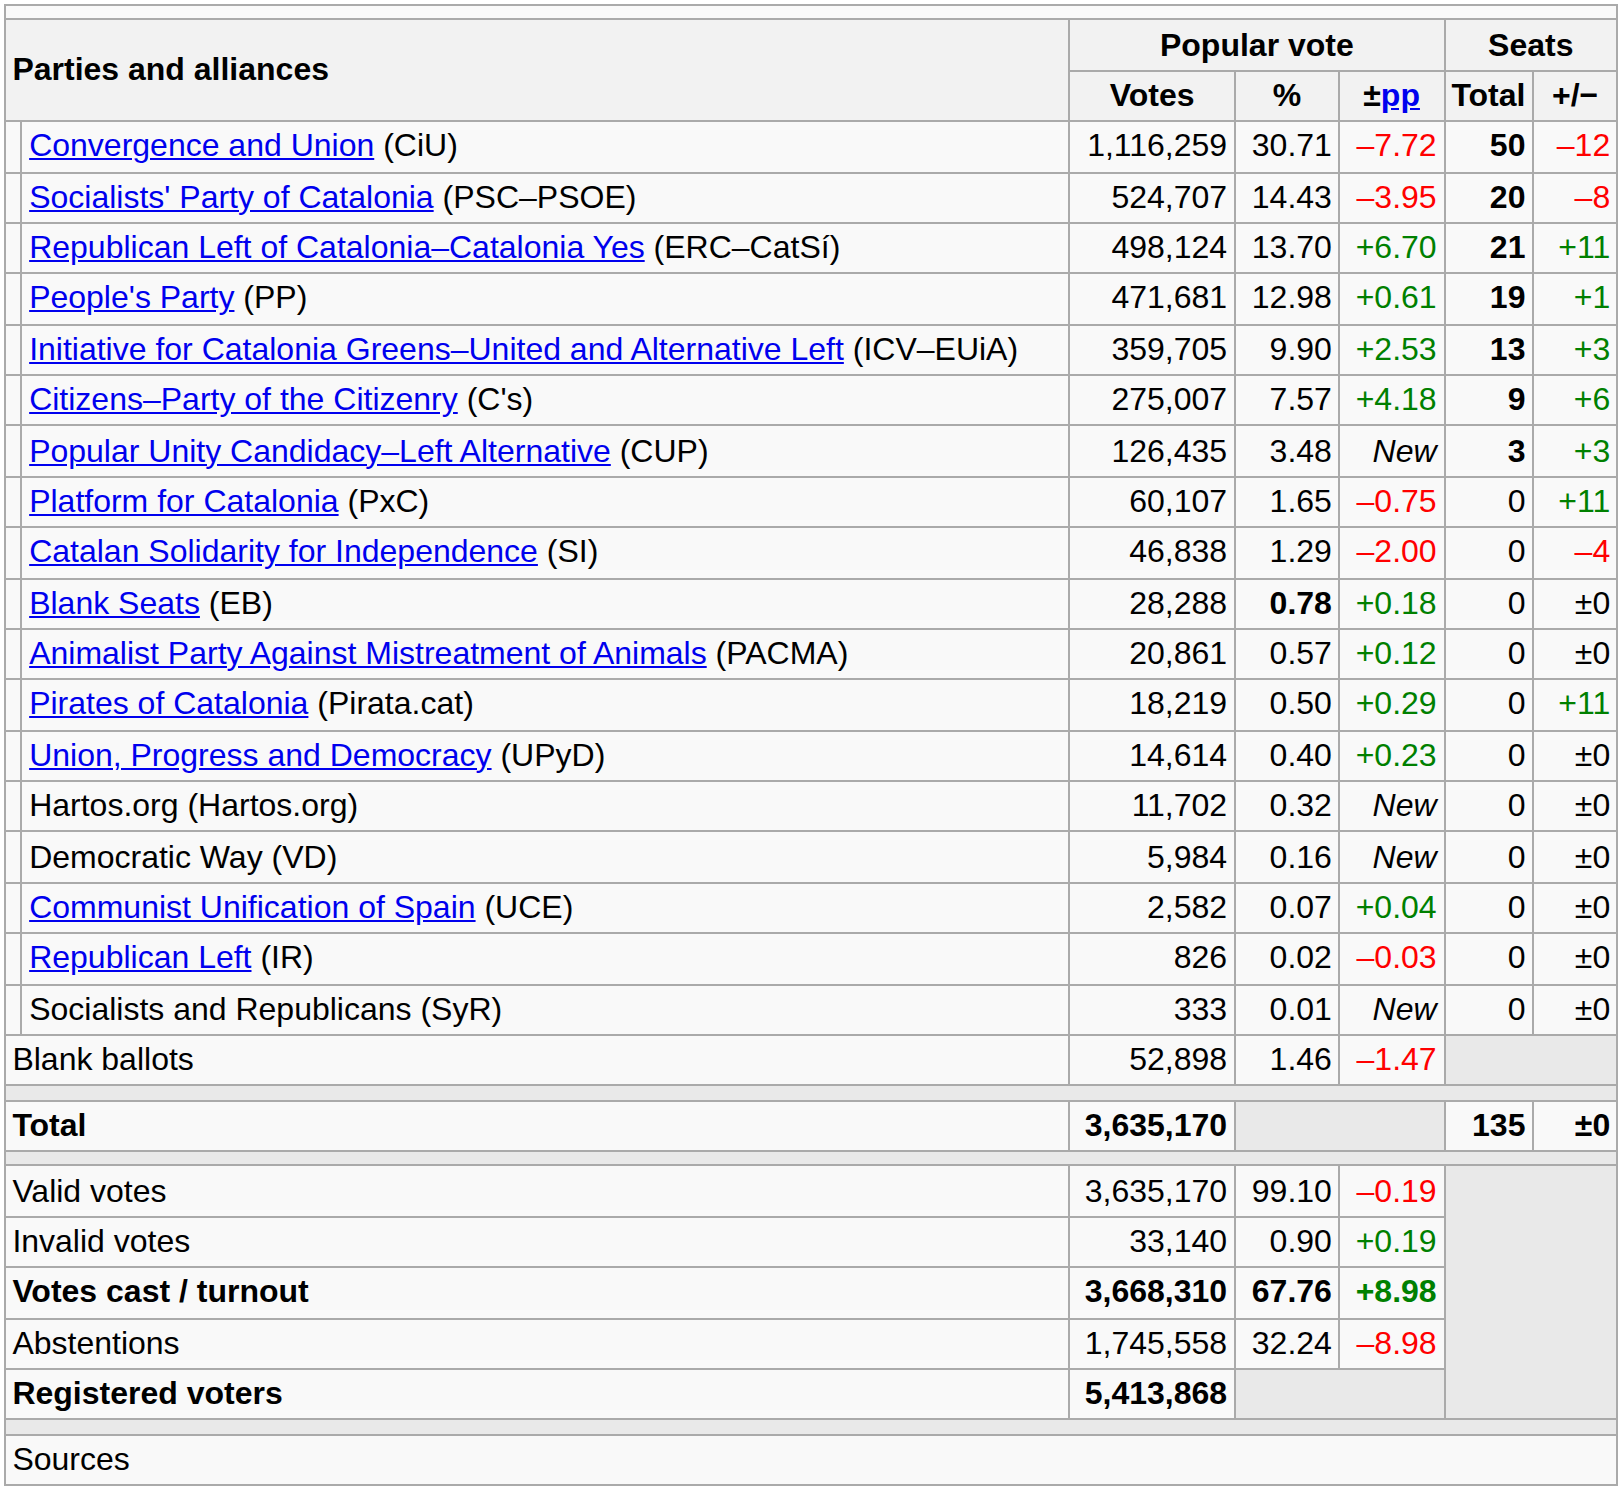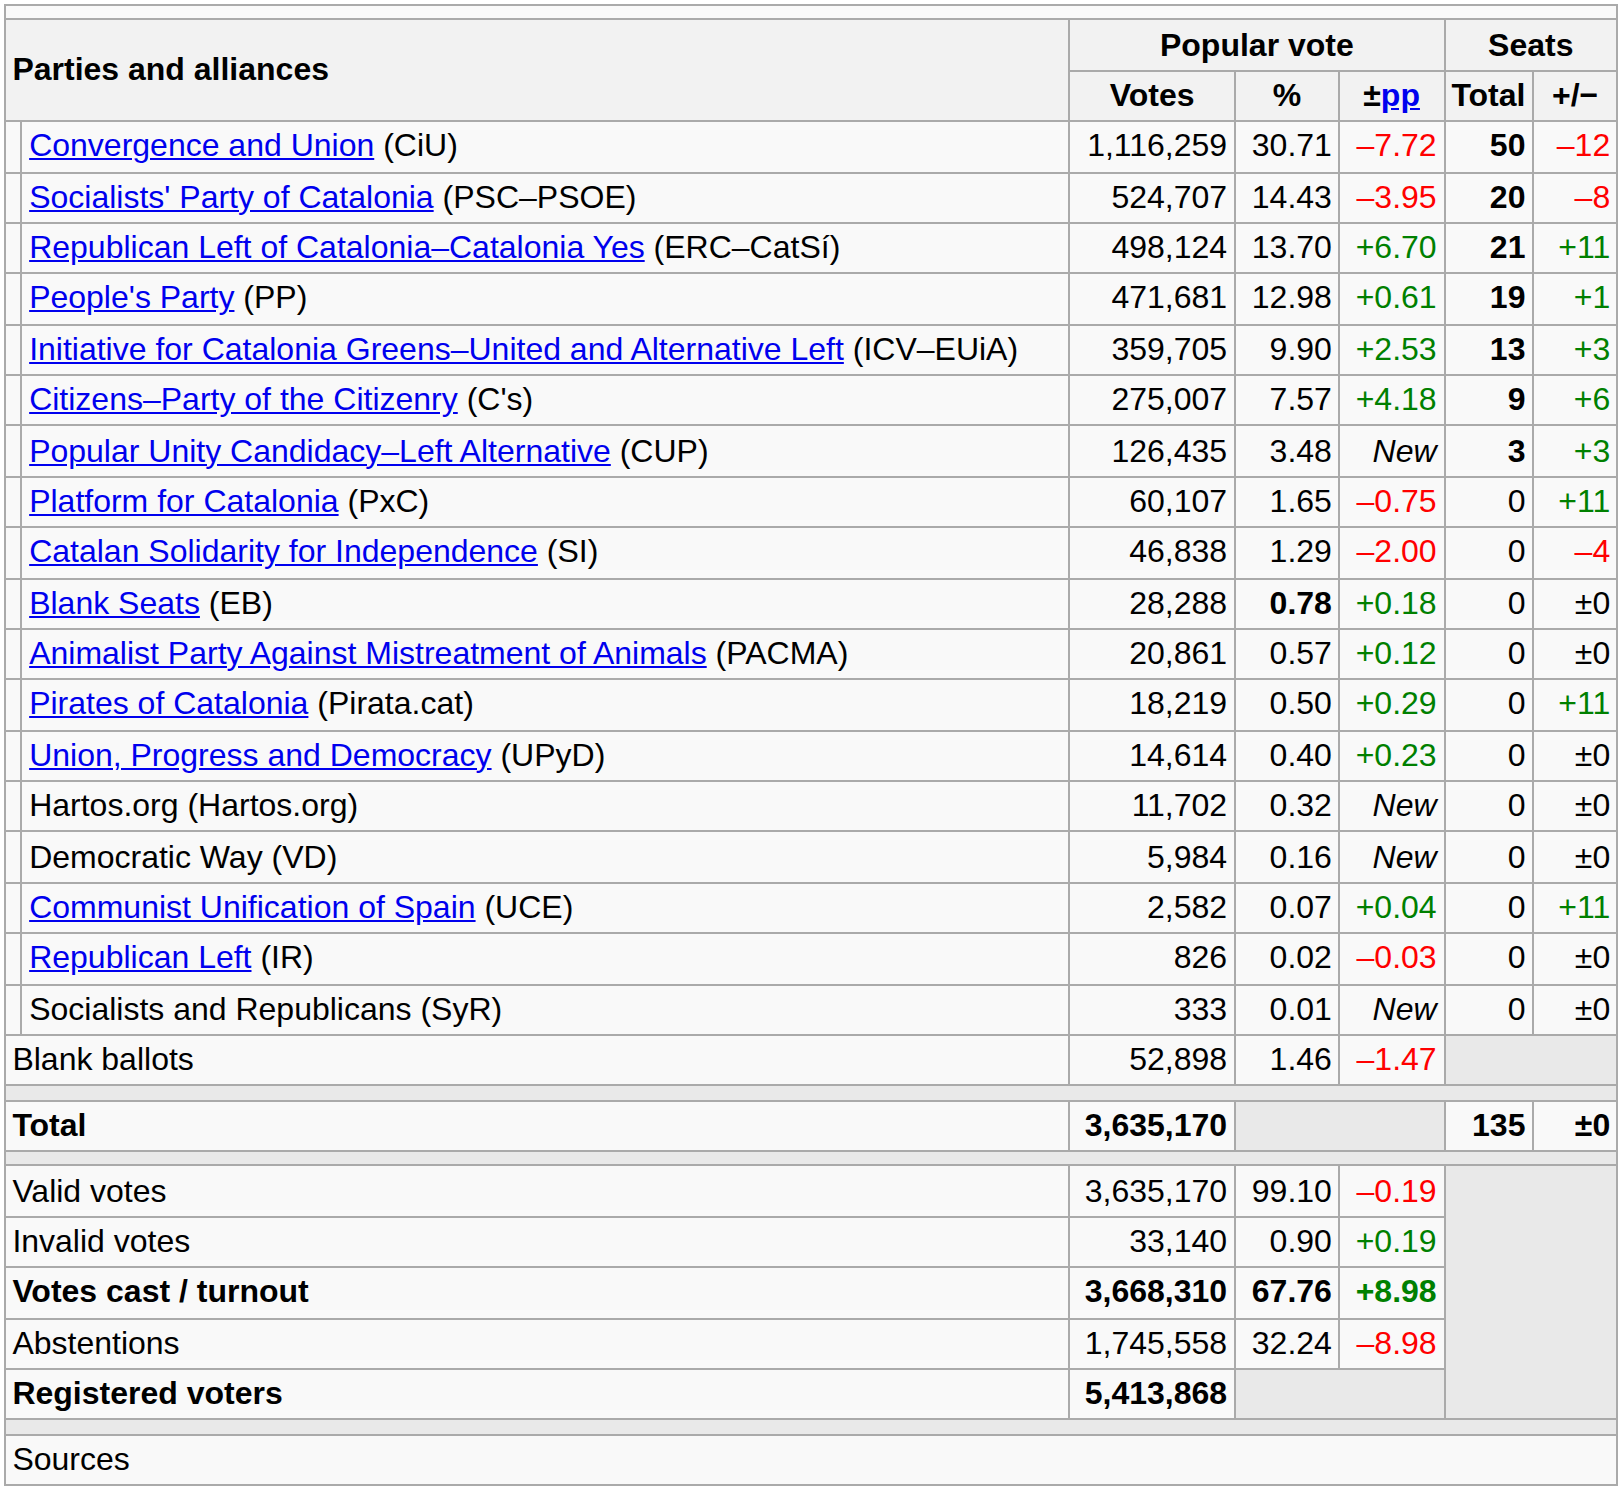(1592, 907) ±0 -> (1584, 907) +11
